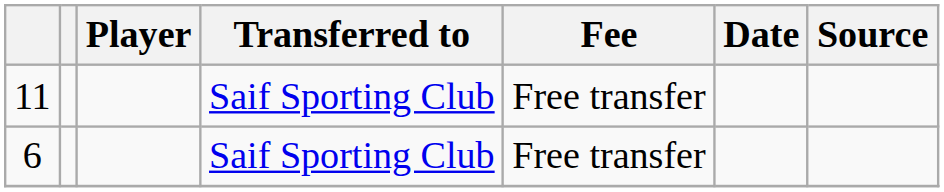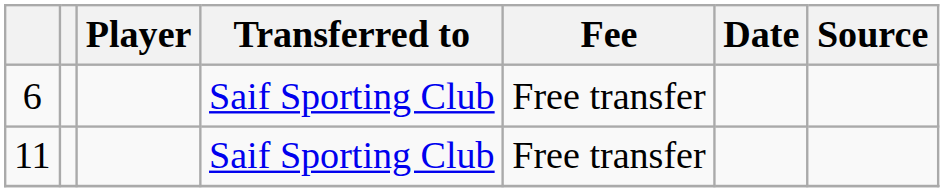rows swapped: (32, 95) <-> (32, 155)
